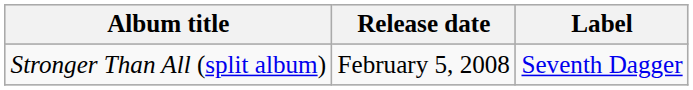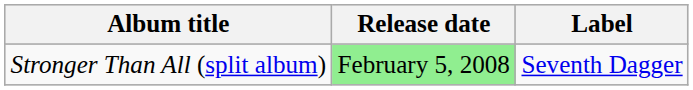(424, 64) no background -> (424, 64) lightgreen background
